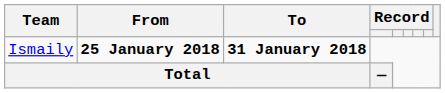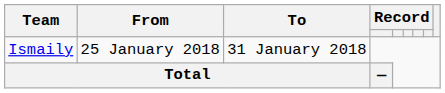(150, 50) bold -> (150, 50) normal
(297, 50) bold -> (297, 50) normal
